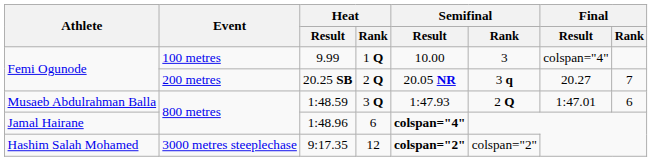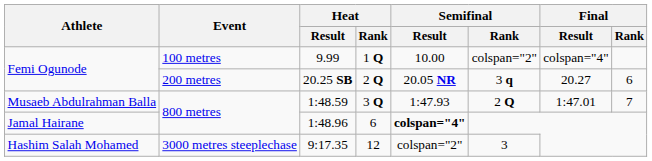(504, 58) 3 -> (504, 58) colspan="2"
(629, 80) 7 -> (629, 80) 6
(629, 102) 6 -> (629, 102) 7
(430, 145) bold -> (430, 145) normal
(504, 145) colspan="2" -> (504, 145) 3
